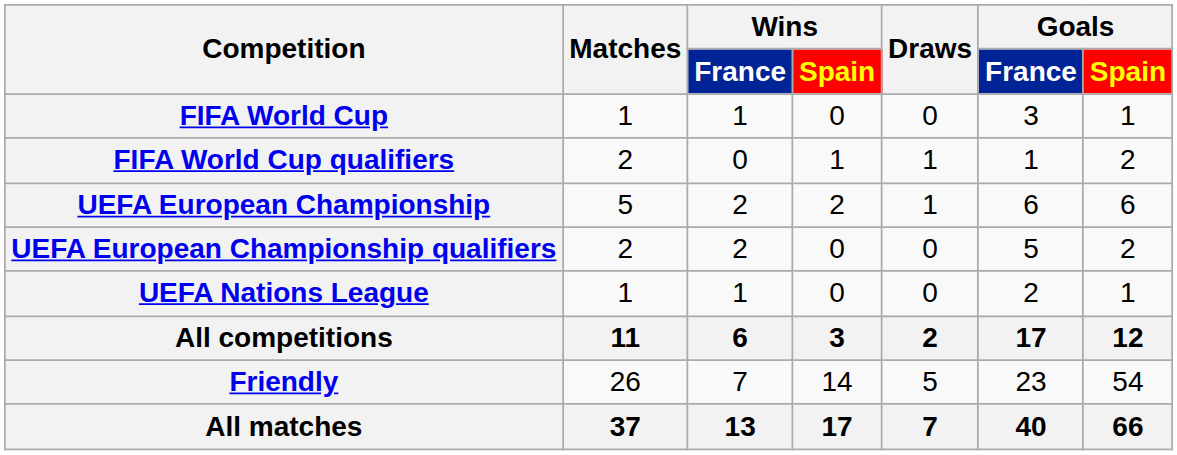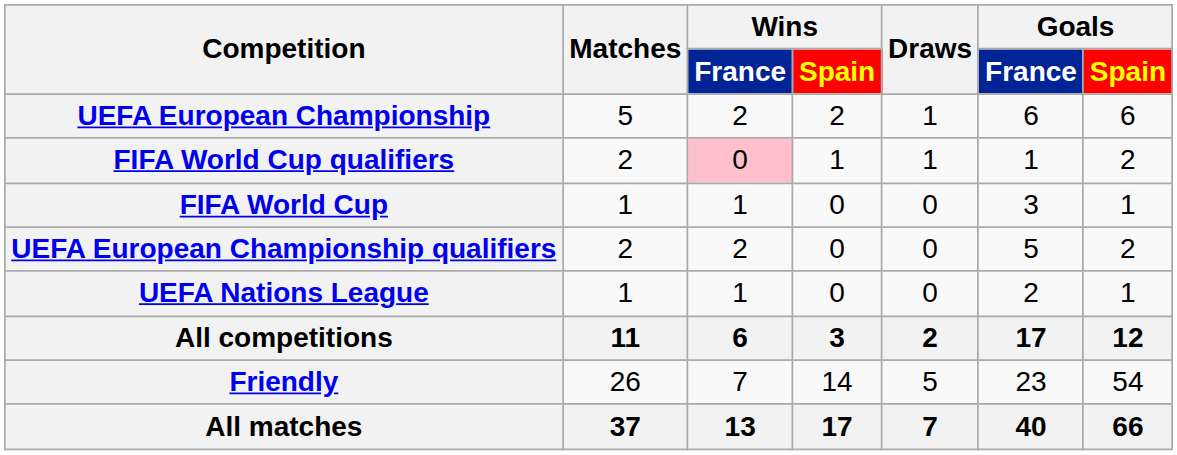rows swapped: (284, 115) <-> (284, 204)
(740, 159) no background -> (740, 159) pink background
